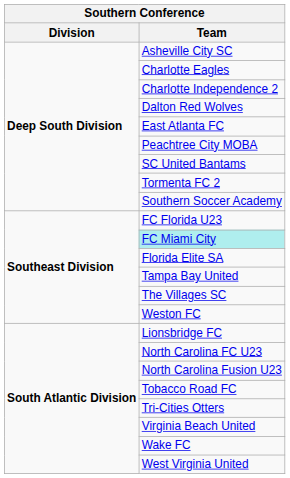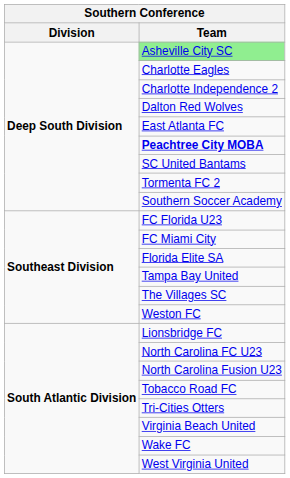(187, 51) no background -> (187, 51) lightgreen background
(200, 145) normal -> (203, 145) bold
(179, 239) paleturquoise background -> (179, 239) no background
